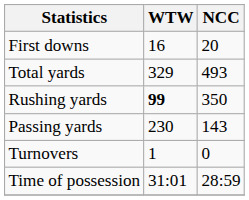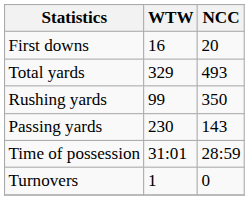(157, 99) bold -> (157, 99) normal
rows swapped: (43, 153) <-> (74, 180)
